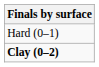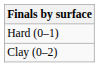(33, 52) bold -> (32, 52) normal
